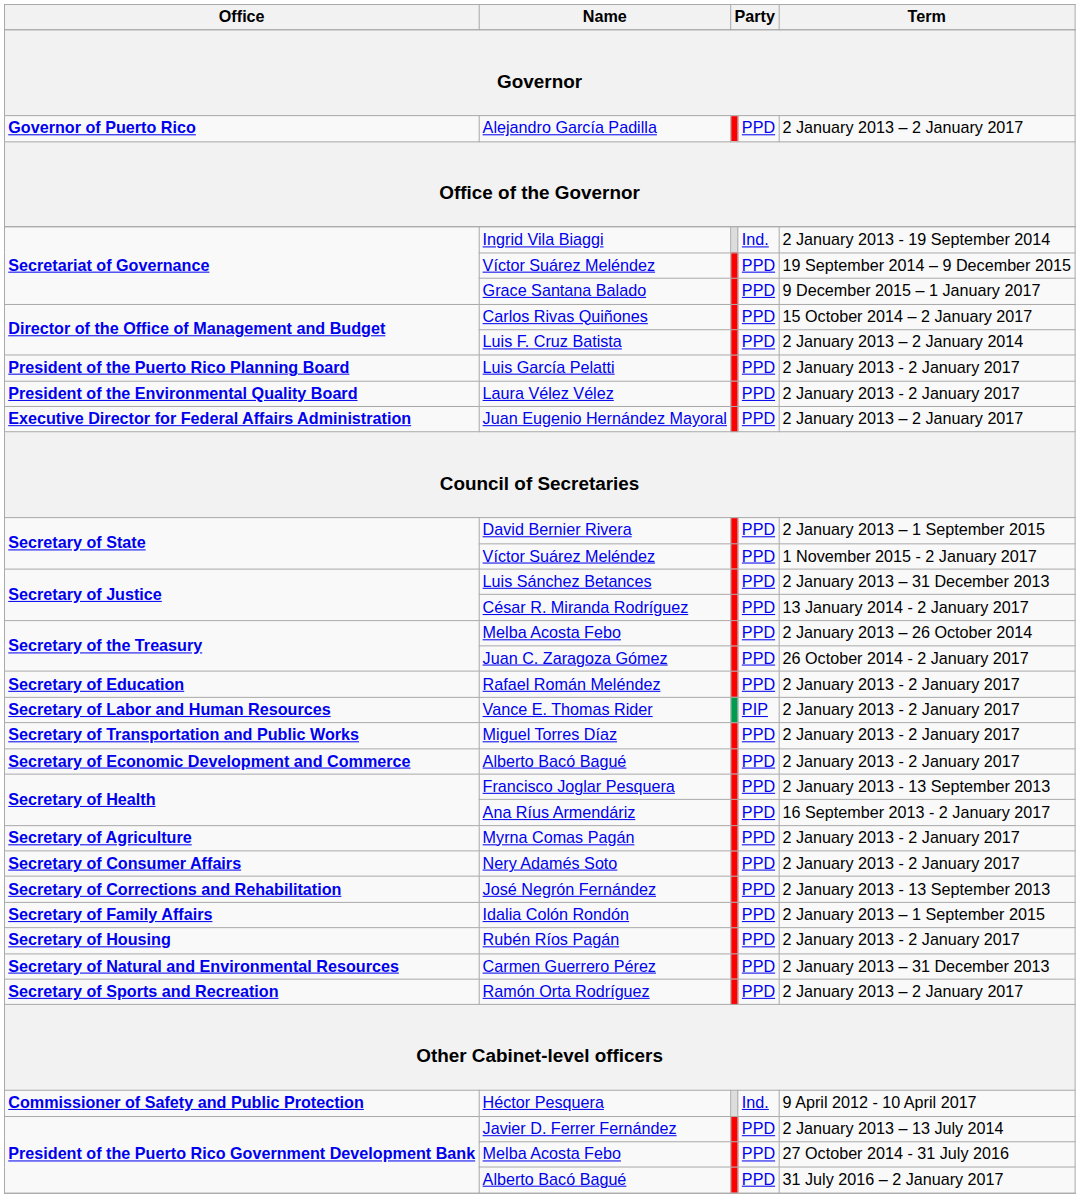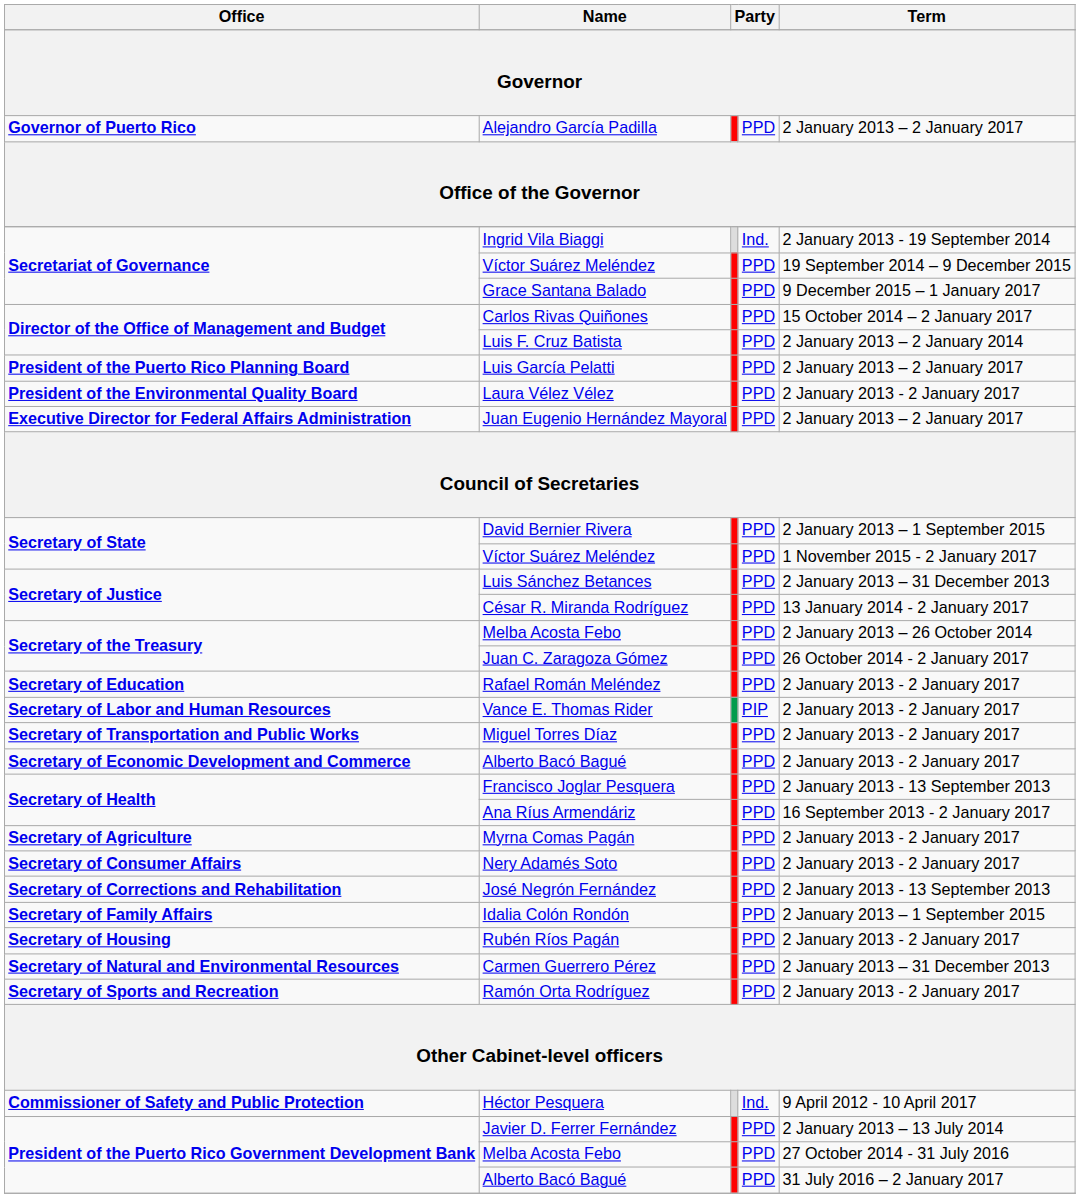(901, 368) 2 January 2013 - 2 January 2017 -> (903, 368) 2 January 2013 – 2 January 2017
(903, 991) 2 January 2013 – 2 January 2017 -> (901, 991) 2 January 2013 - 2 January 2017
